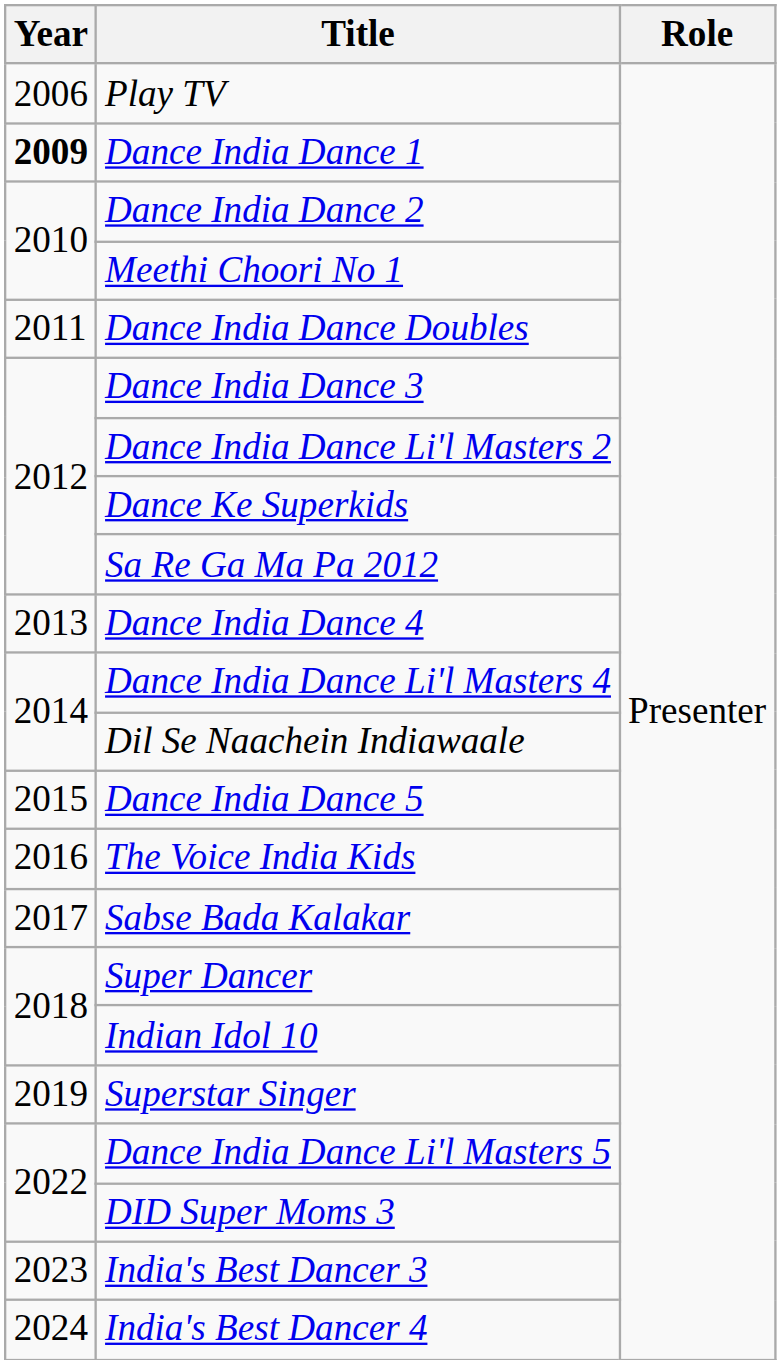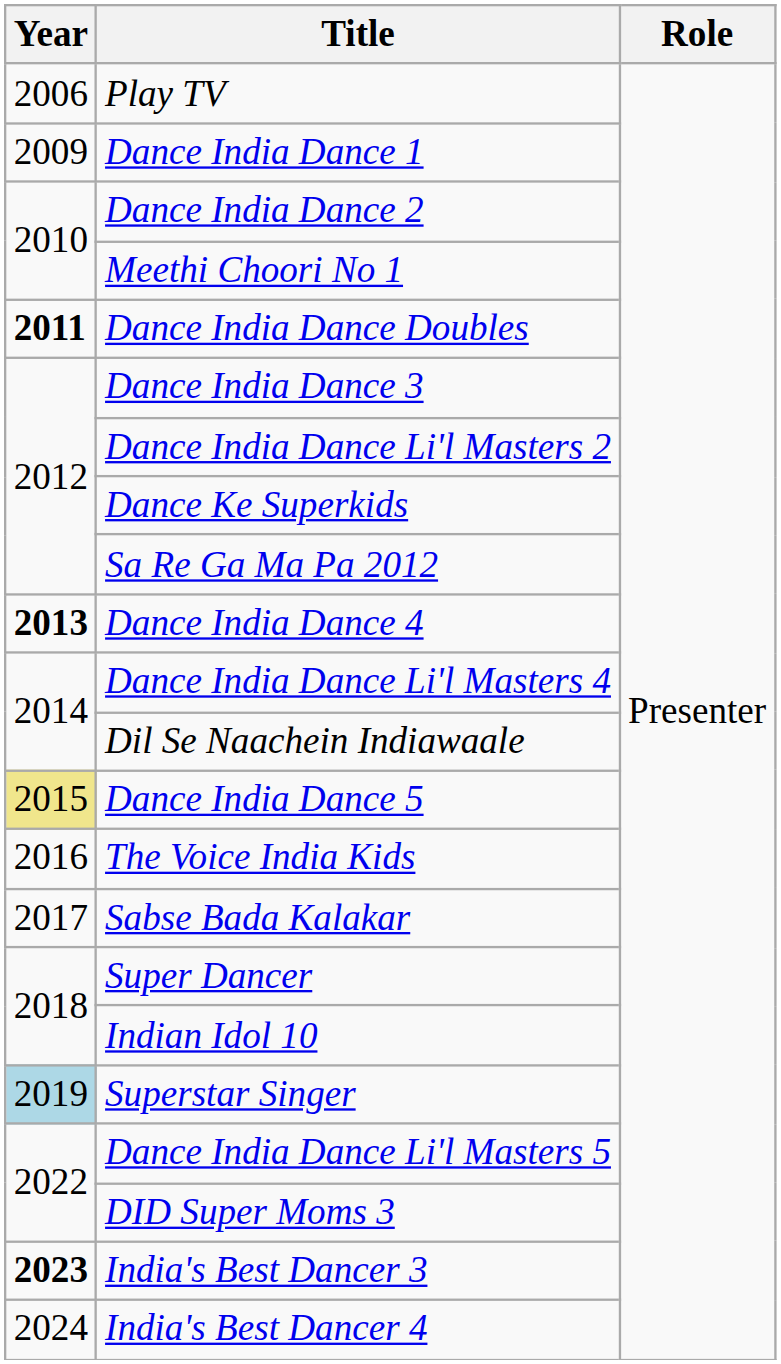(51, 151) bold -> (51, 151) normal
(50, 328) normal -> (50, 328) bold
(51, 622) normal -> (51, 622) bold
(51, 799) no background -> (51, 799) khaki background
(51, 1093) no background -> (51, 1093) lightblue background
(51, 1270) normal -> (51, 1270) bold
